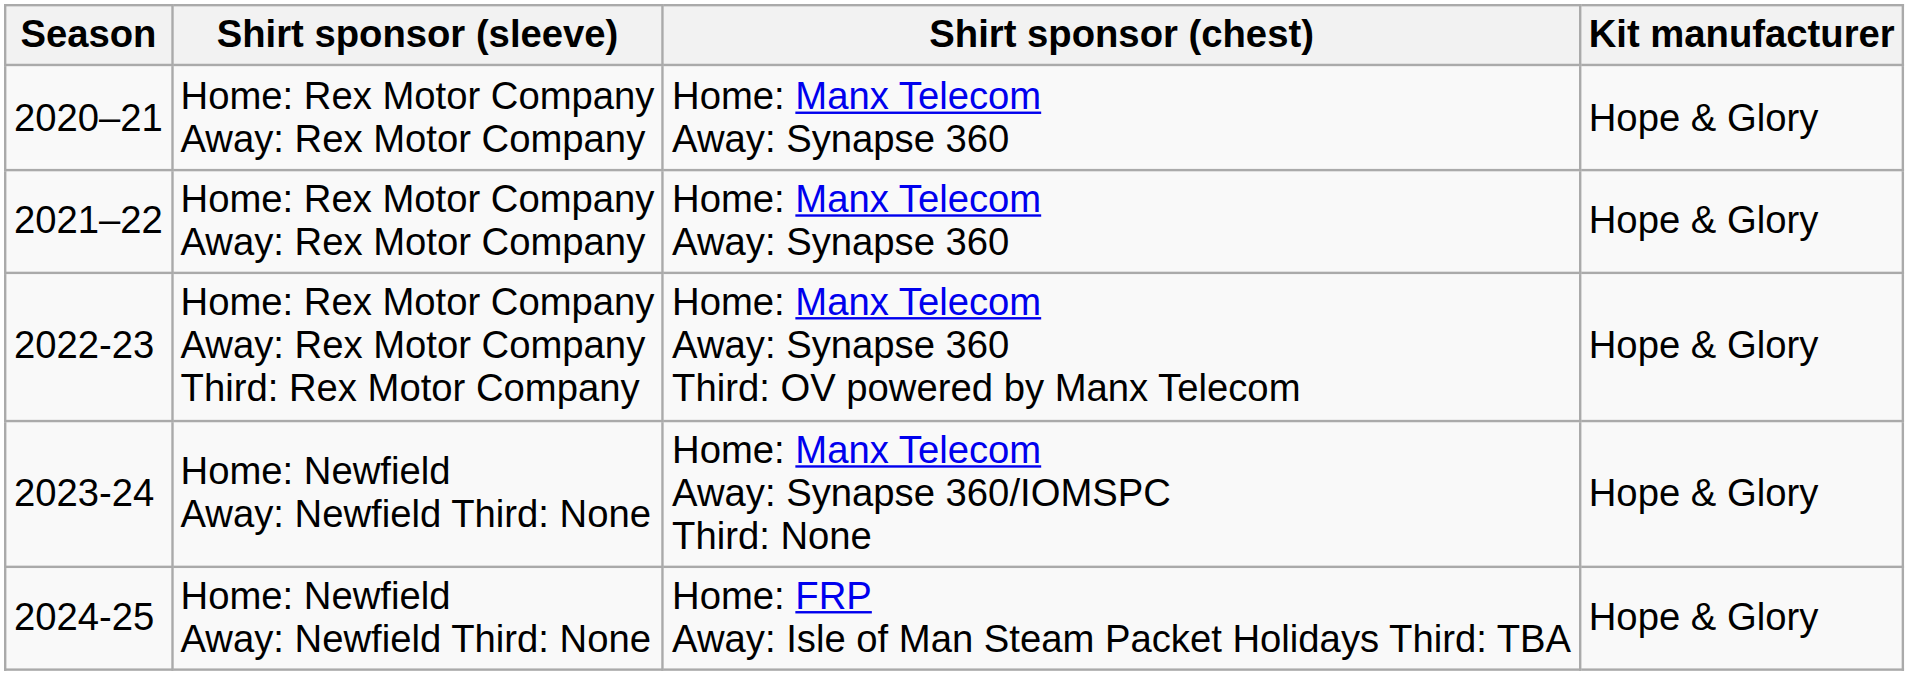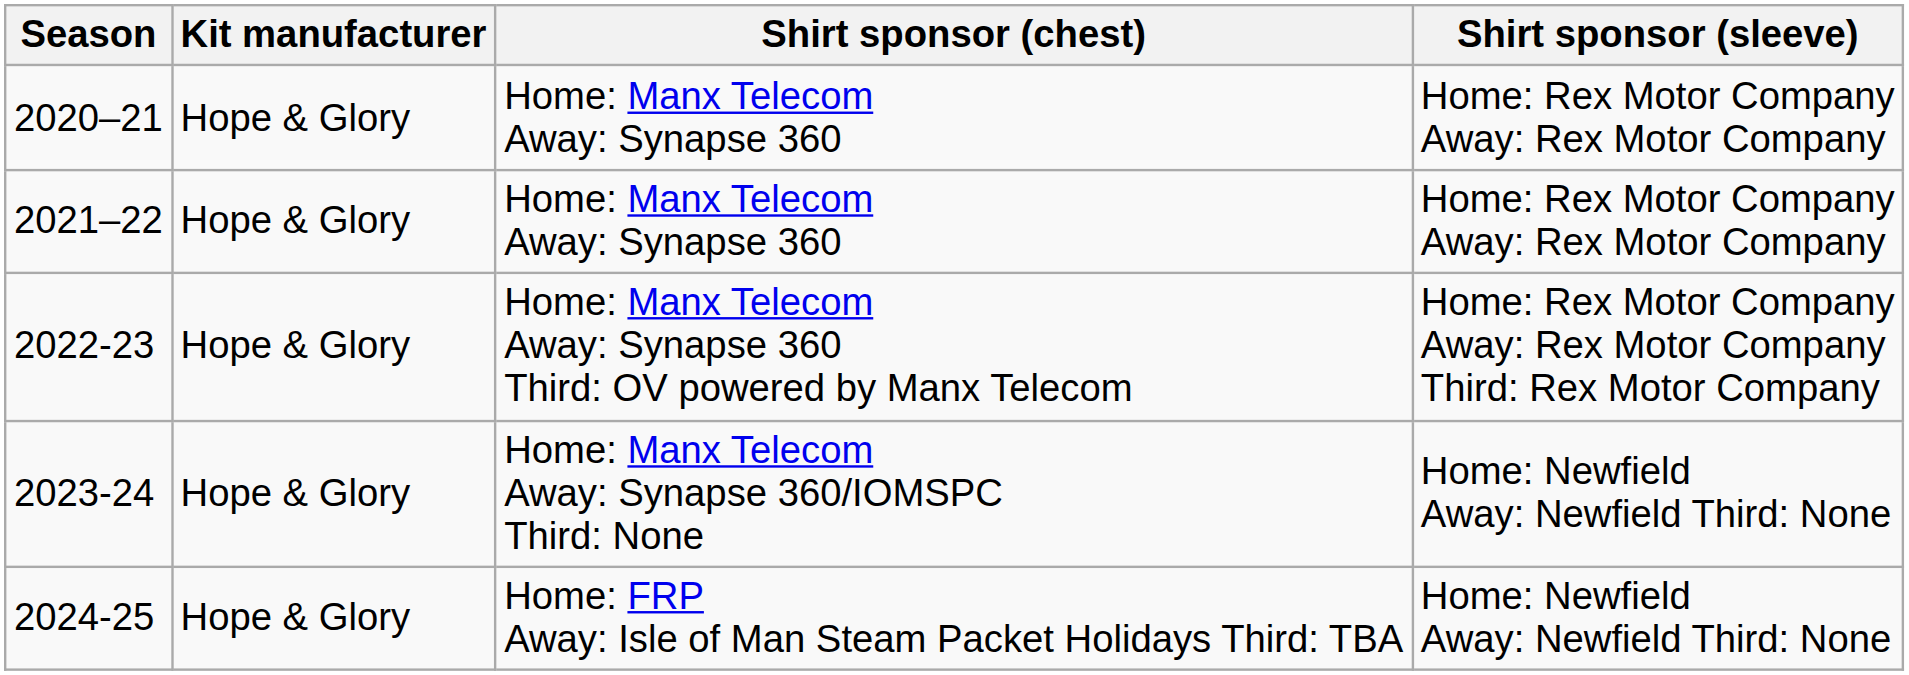columns swapped: (1742, 34) <-> (417, 34)
